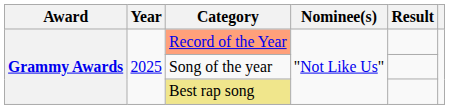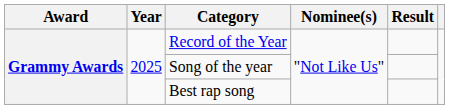(228, 41) lightsalmon background -> (228, 41) no background
(212, 91) khaki background -> (212, 91) no background
